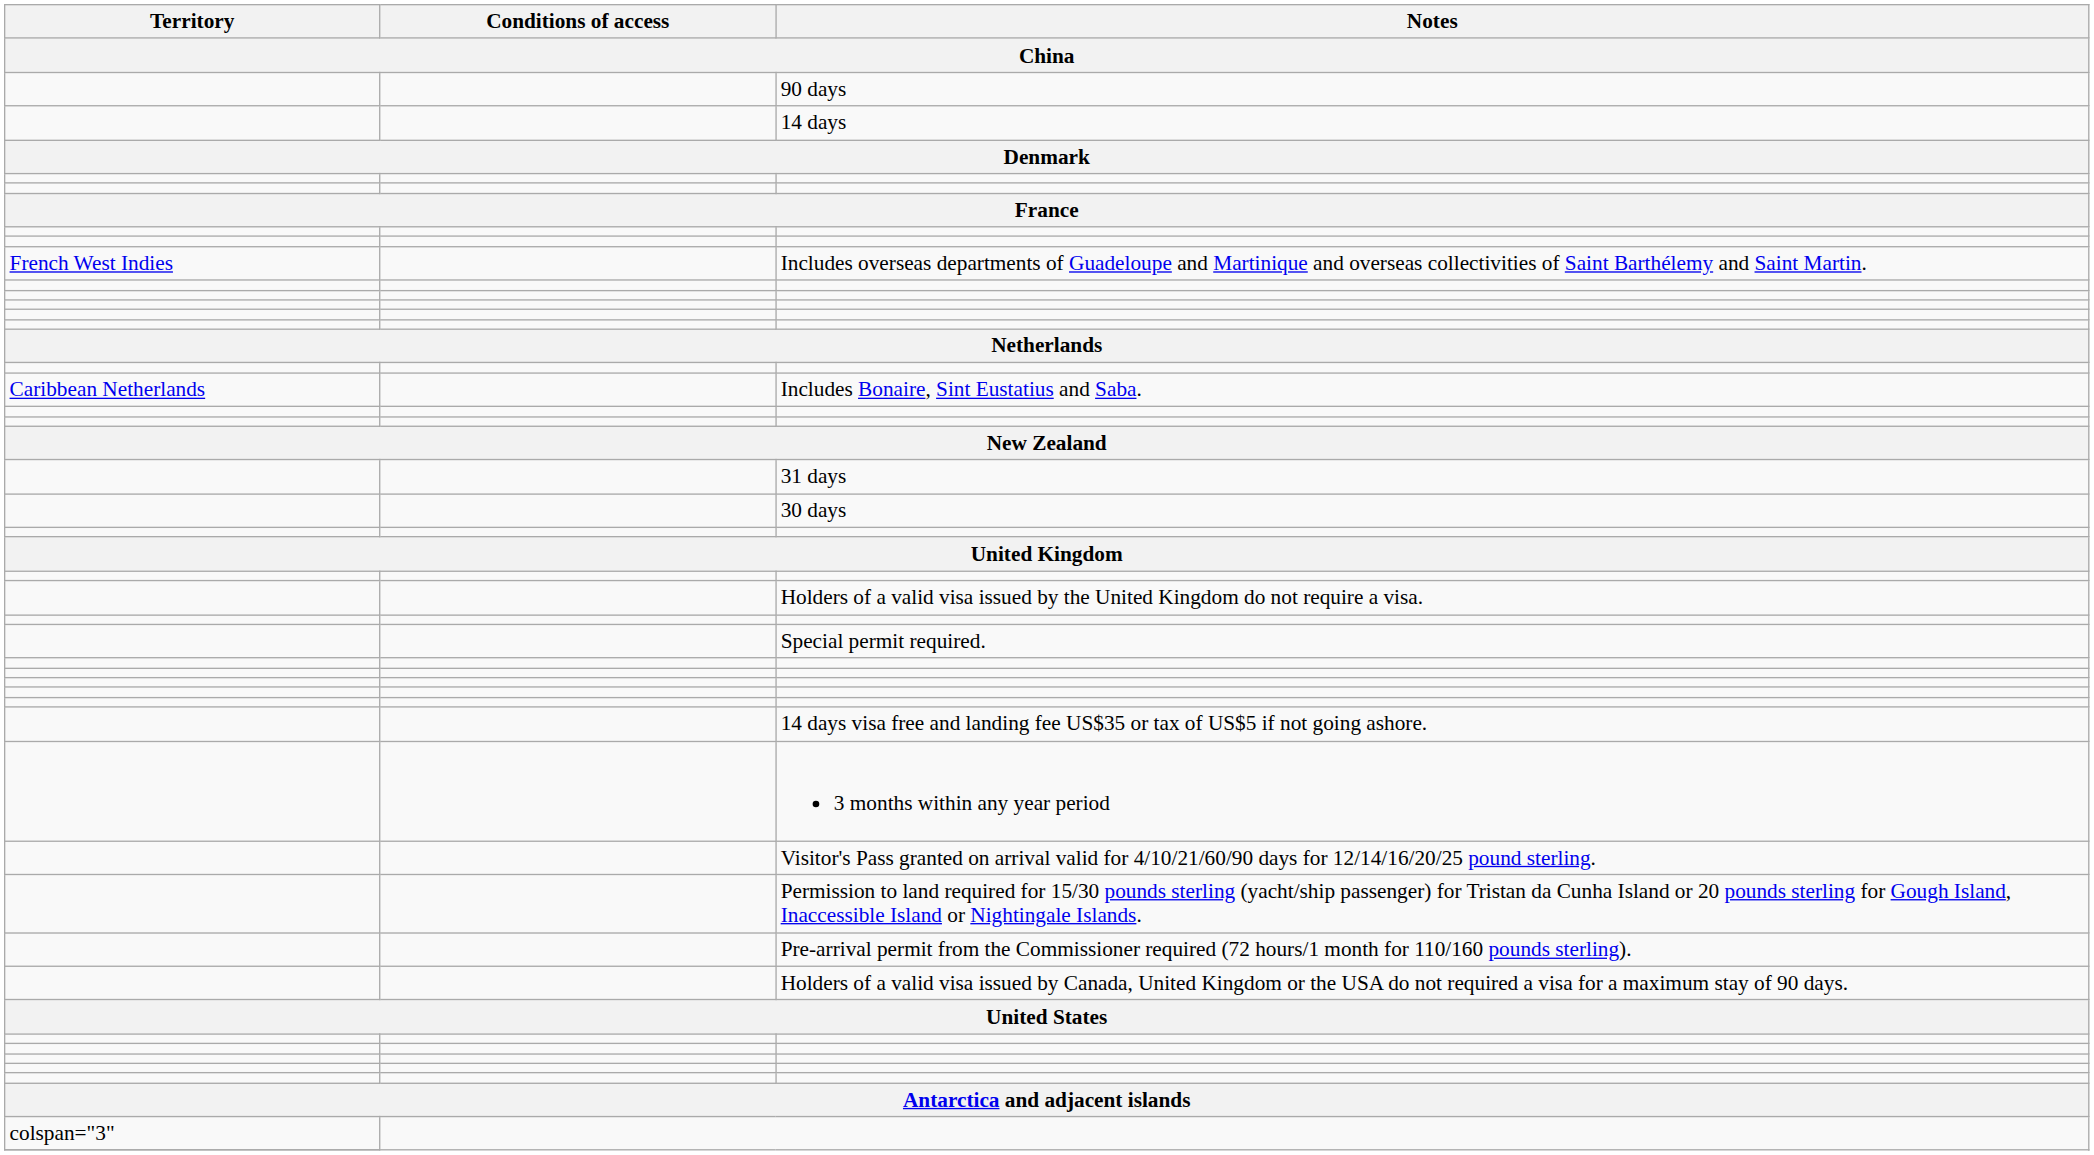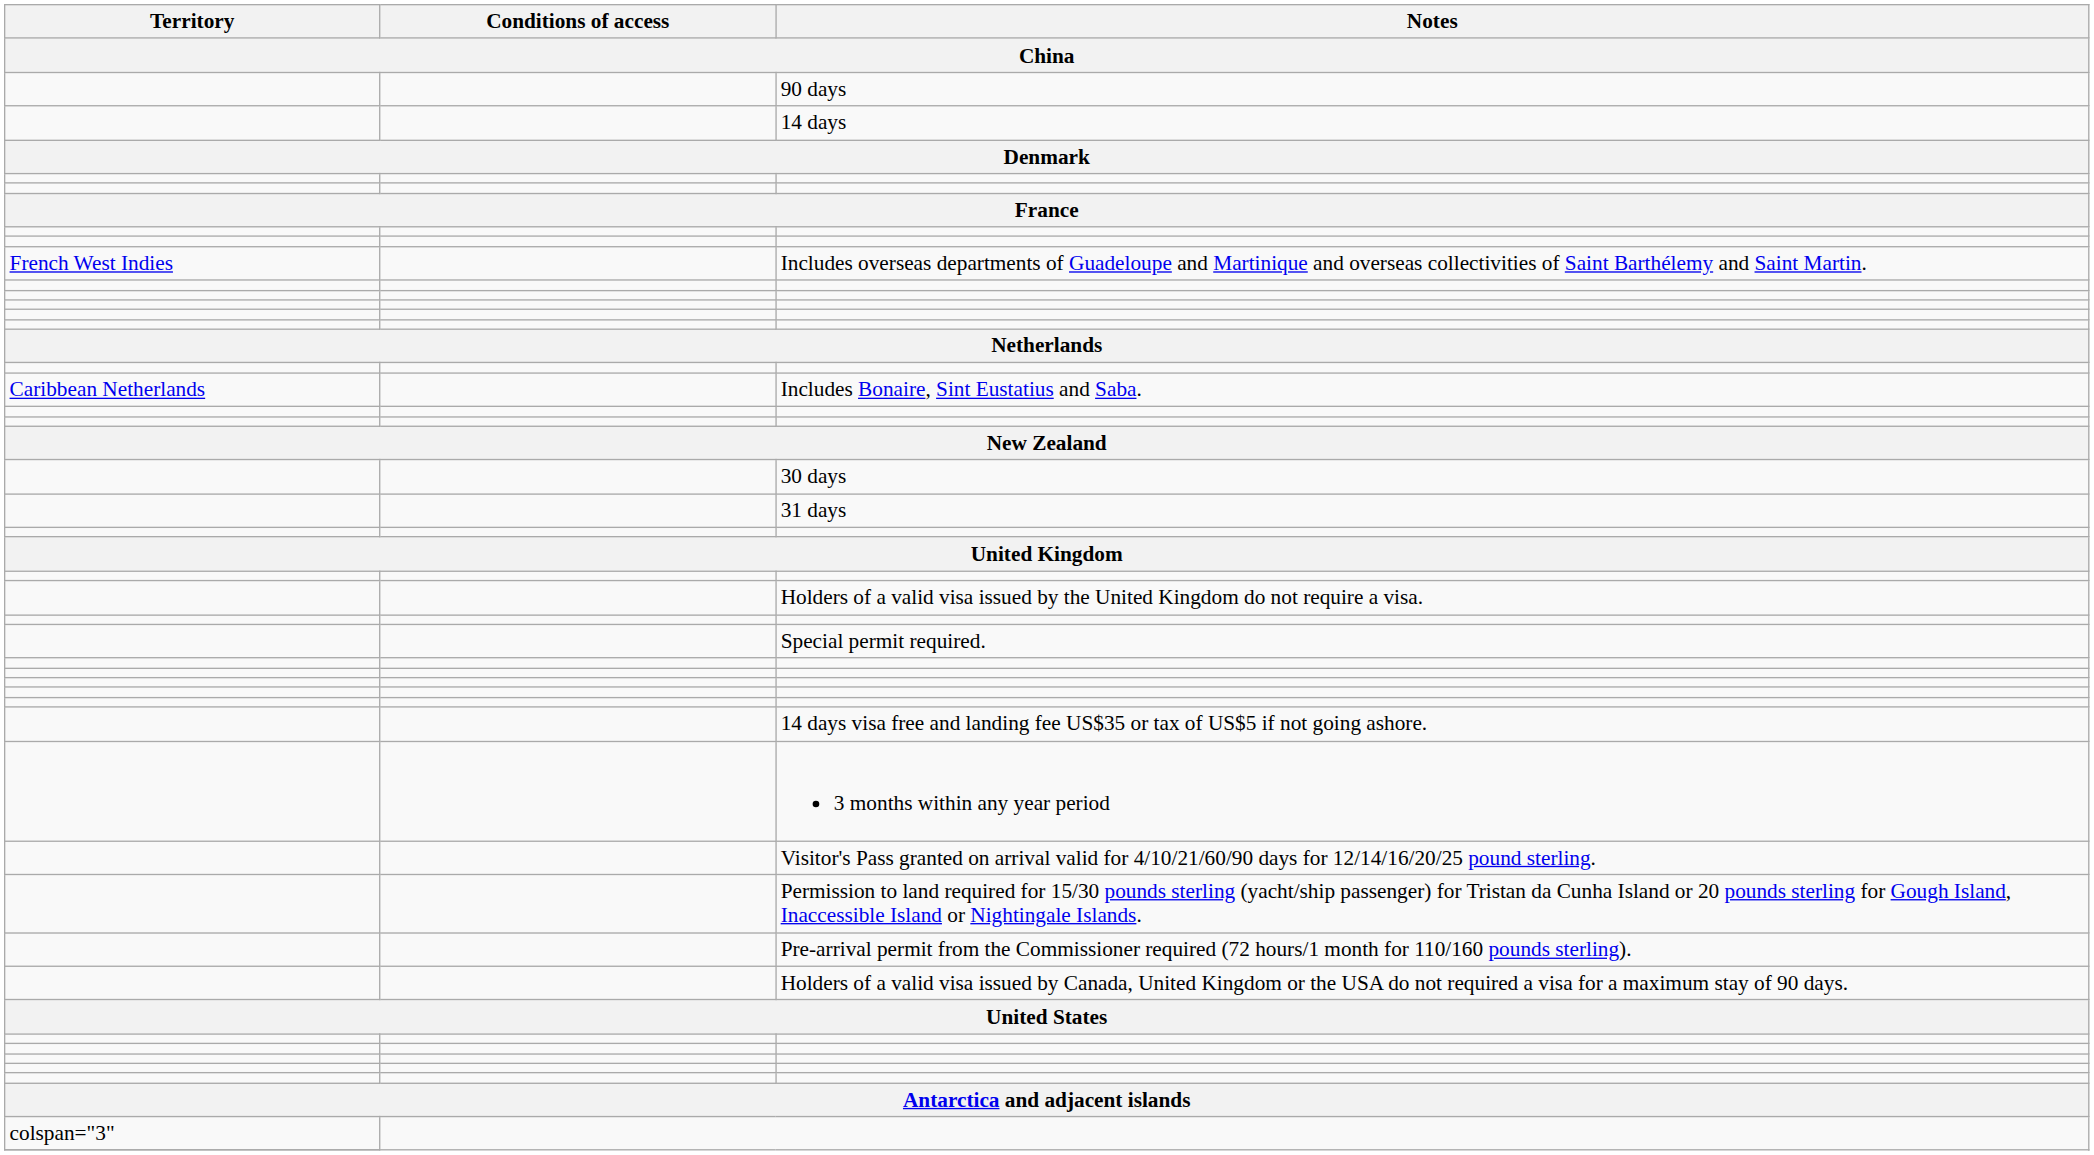rows swapped: (192, 477) <-> (192, 510)
